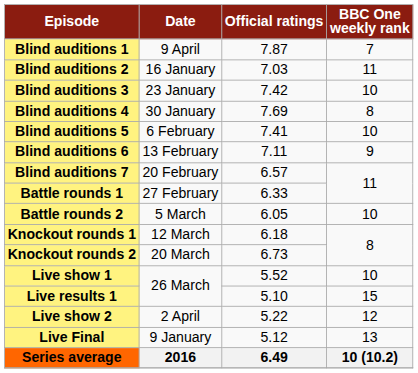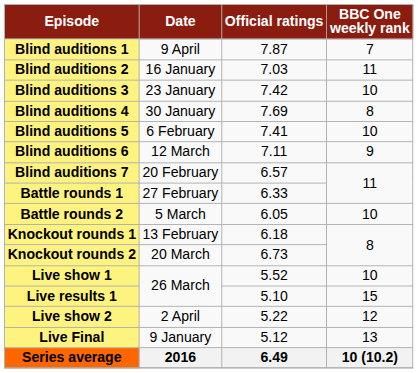(180, 152) 13 February -> (180, 152) 12 March
(180, 234) 12 March -> (180, 234) 13 February
